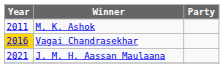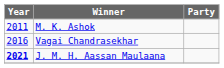(17, 41) gold background -> (17, 41) no background
(17, 56) normal -> (17, 56) bold
